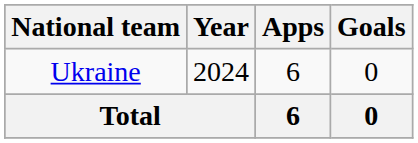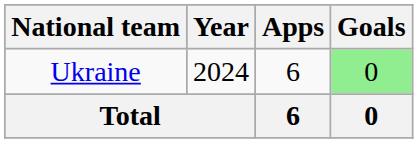(371, 71) no background -> (371, 71) lightgreen background
